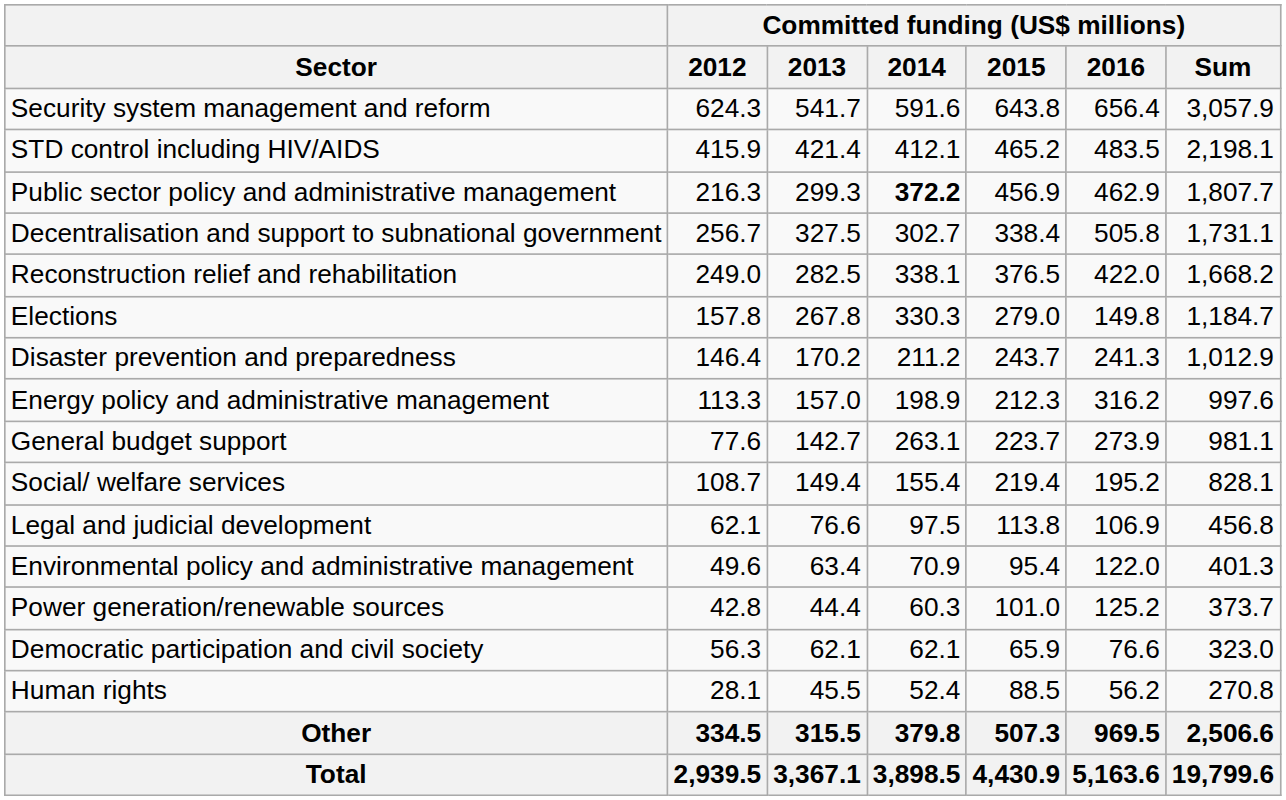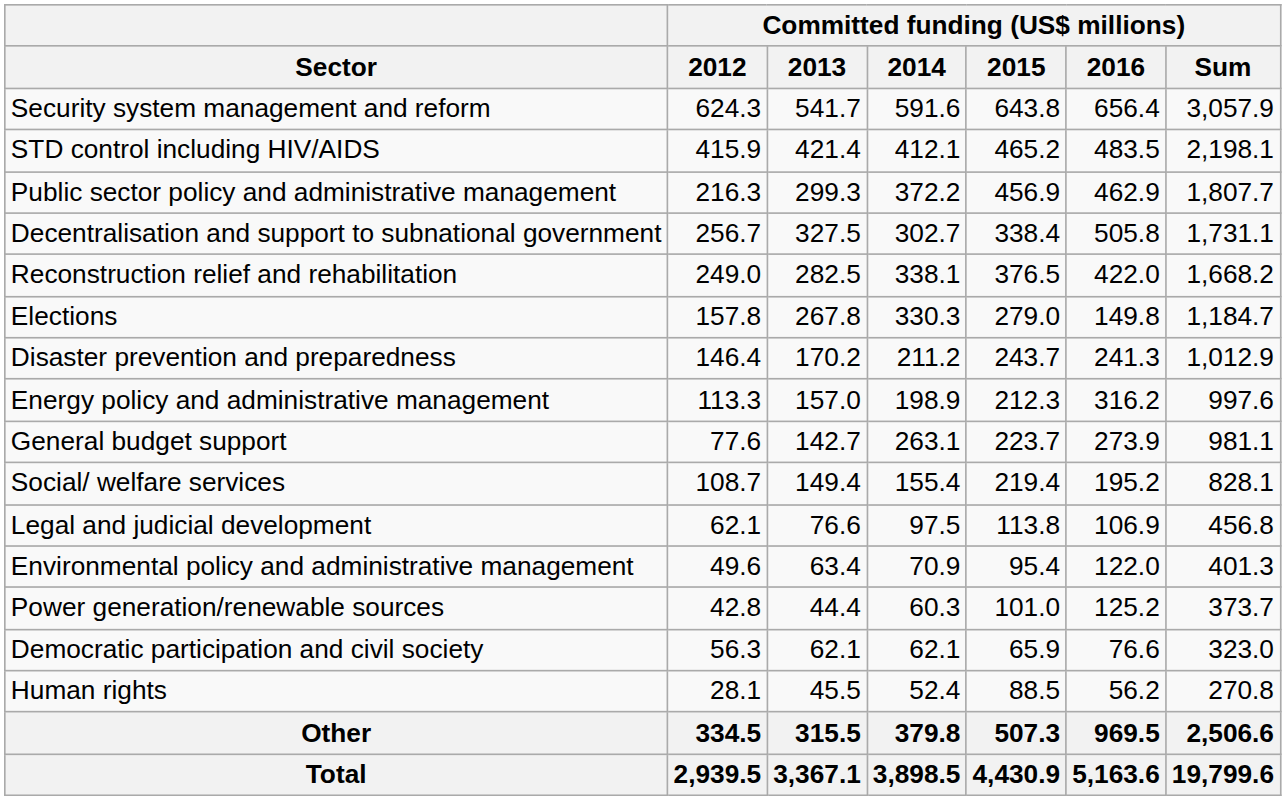(928, 191) bold -> (928, 191) normal
